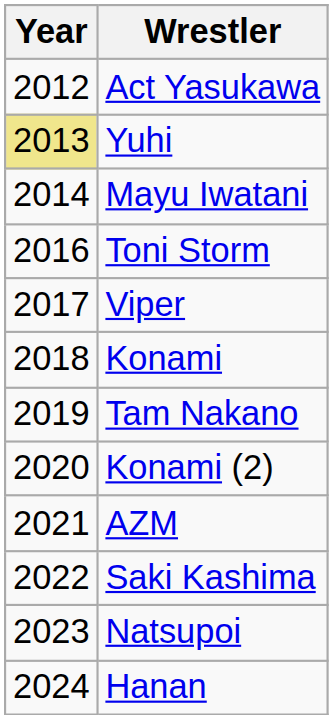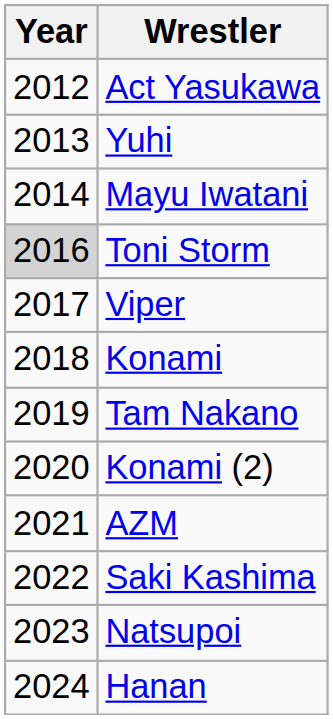(51, 140) khaki background -> (51, 140) no background
(51, 250) no background -> (51, 250) lightgrey background
